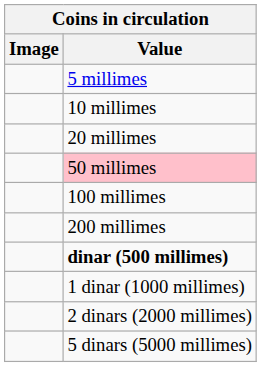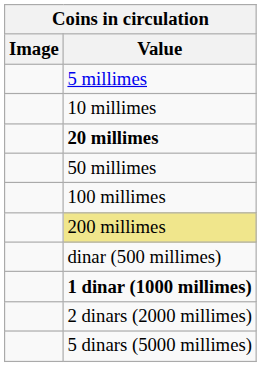(112, 138) normal -> (113, 138) bold
(112, 167) pink background -> (112, 167) no background
(117, 227) no background -> (117, 227) khaki background
(148, 256) bold -> (144, 256) normal
(156, 286) normal -> (160, 286) bold
